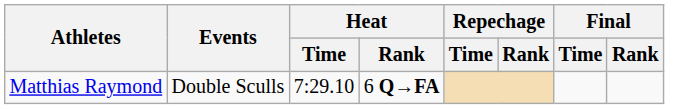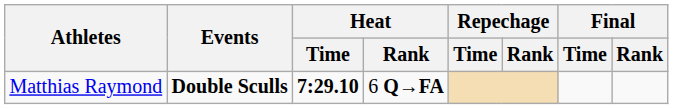(228, 87) normal -> (230, 87) bold
(324, 87) normal -> (328, 87) bold
